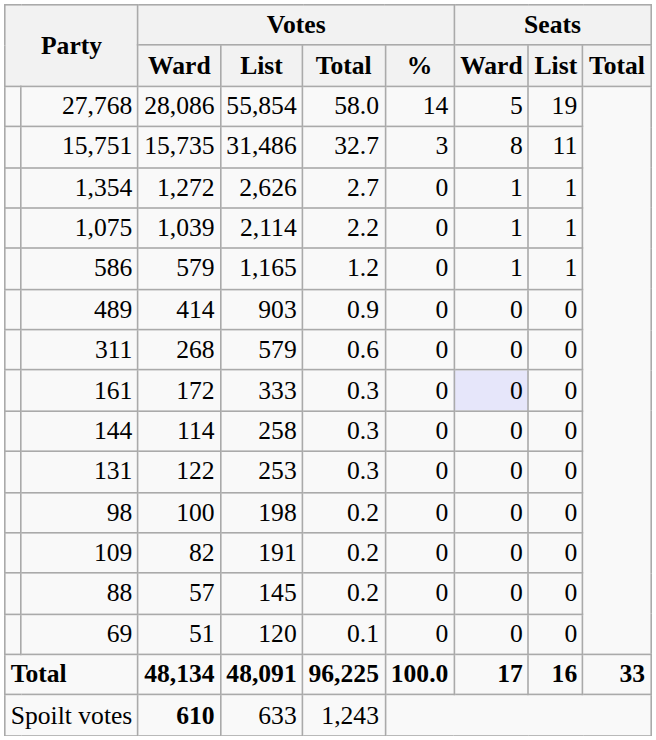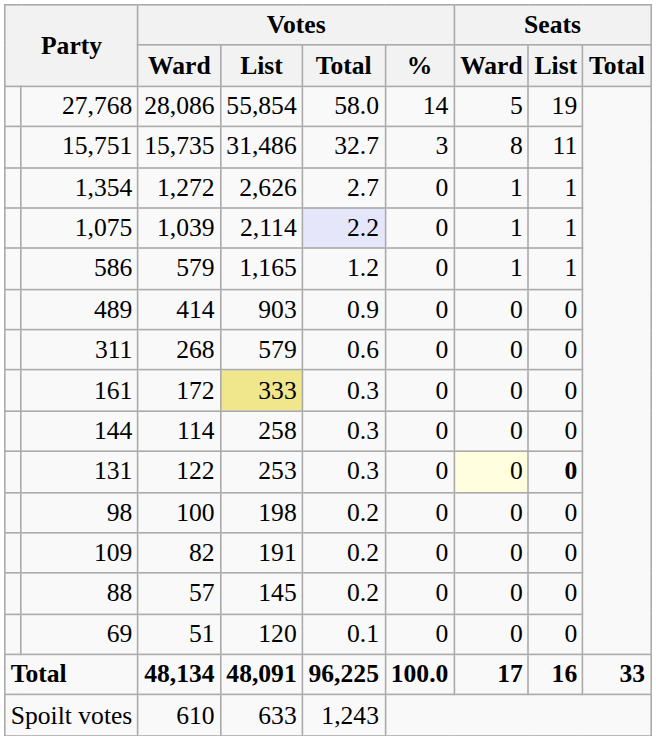(363, 227) no background -> (363, 227) lavender background
(278, 390) no background -> (278, 390) khaki background
(516, 390) lavender background -> (516, 390) no background
(516, 471) no background -> (516, 471) lightyellow background
(571, 471) normal -> (571, 471) bold
(195, 715) bold -> (195, 715) normal
